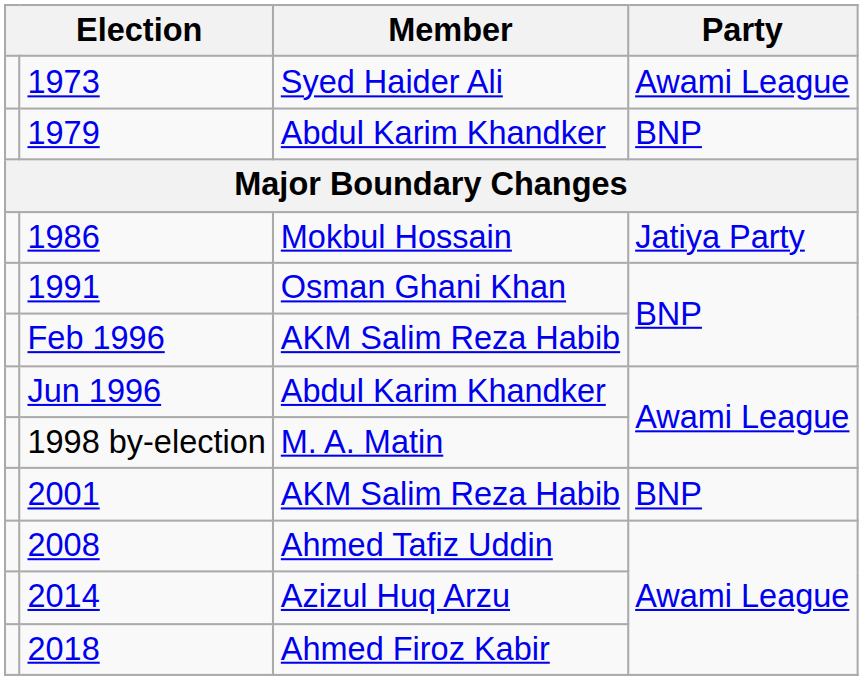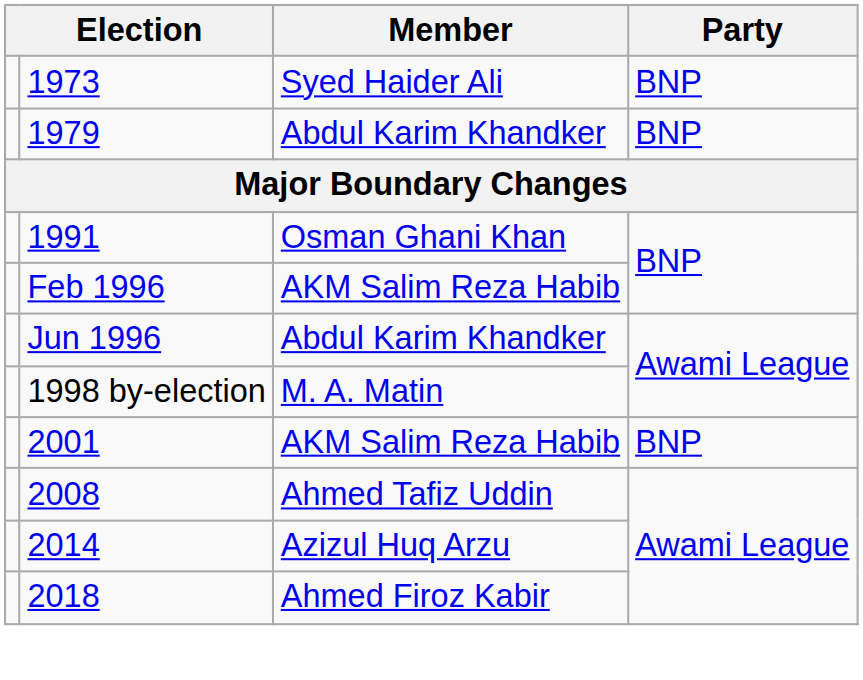(742, 81) Awami League -> (669, 81) BNP
- row: (64, 236)
